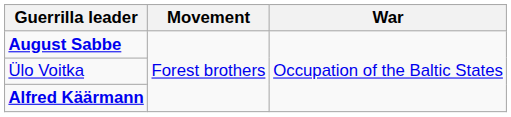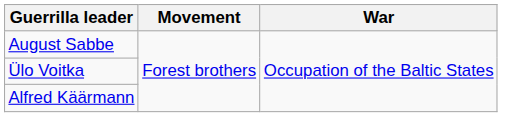(65, 44) bold -> (61, 44) normal
(76, 97) bold -> (71, 97) normal
